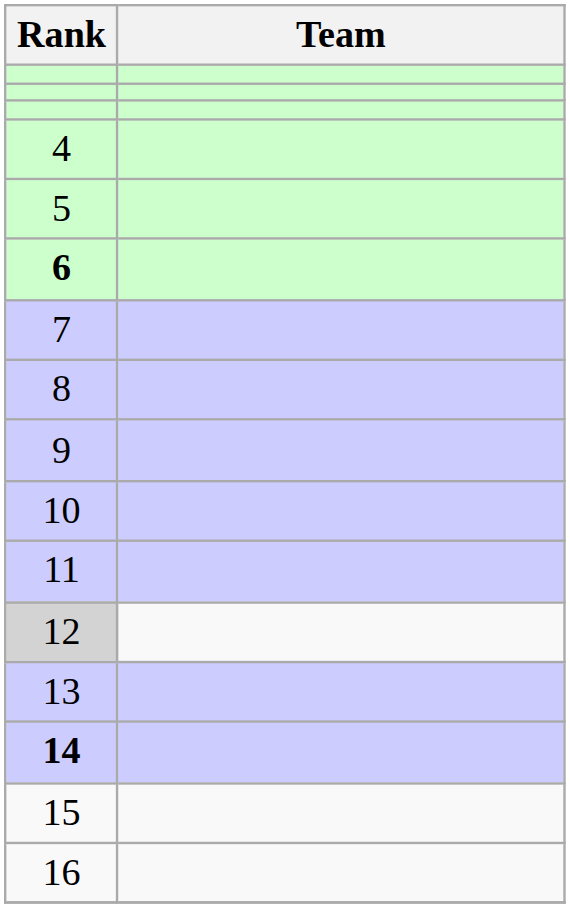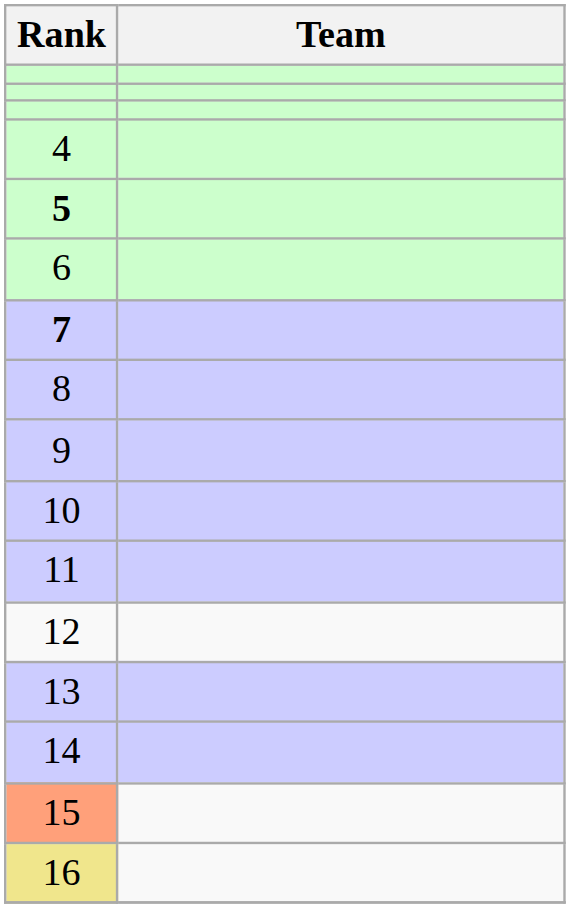(62, 208) normal -> (62, 208) bold
(62, 268) bold -> (62, 268) normal
(62, 328) normal -> (62, 328) bold
(62, 630) lightgrey background -> (62, 630) no background
(62, 751) bold -> (62, 751) normal
(62, 812) no background -> (62, 812) lightsalmon background
(62, 872) no background -> (62, 872) khaki background
